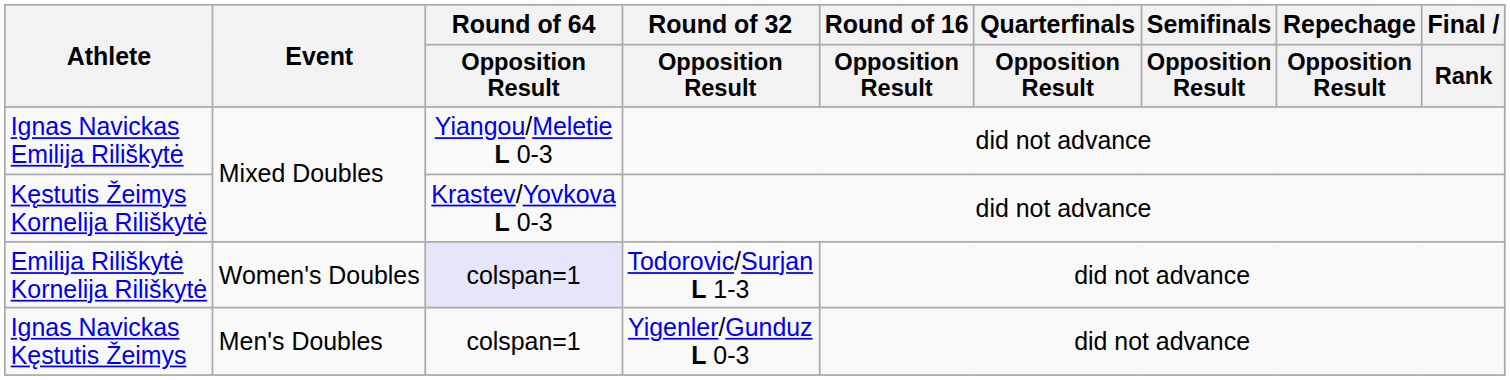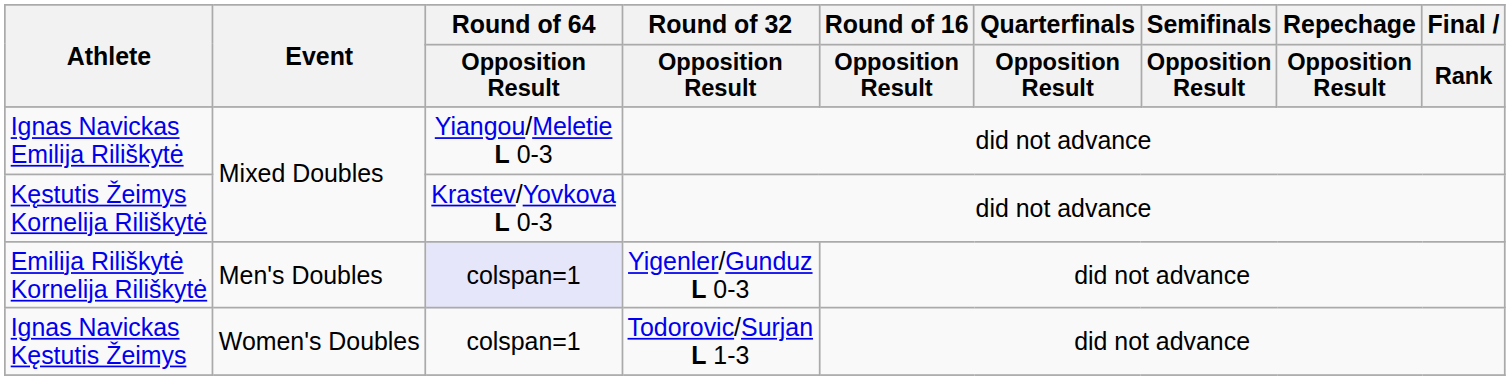(319, 275) Women's Doubles -> (301, 275) Men's Doubles
(720, 275) Todorovic/Surjan L 1-3 -> (720, 275) Yigenler/Gunduz L 0-3
(301, 342) Men's Doubles -> (319, 342) Women's Doubles
(720, 342) Yigenler/Gunduz L 0-3 -> (720, 342) Todorovic/Surjan L 1-3
